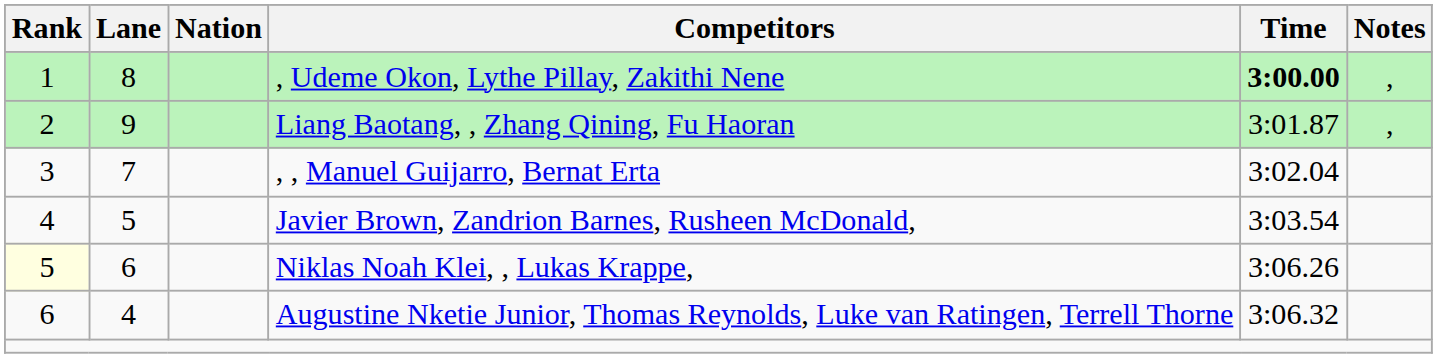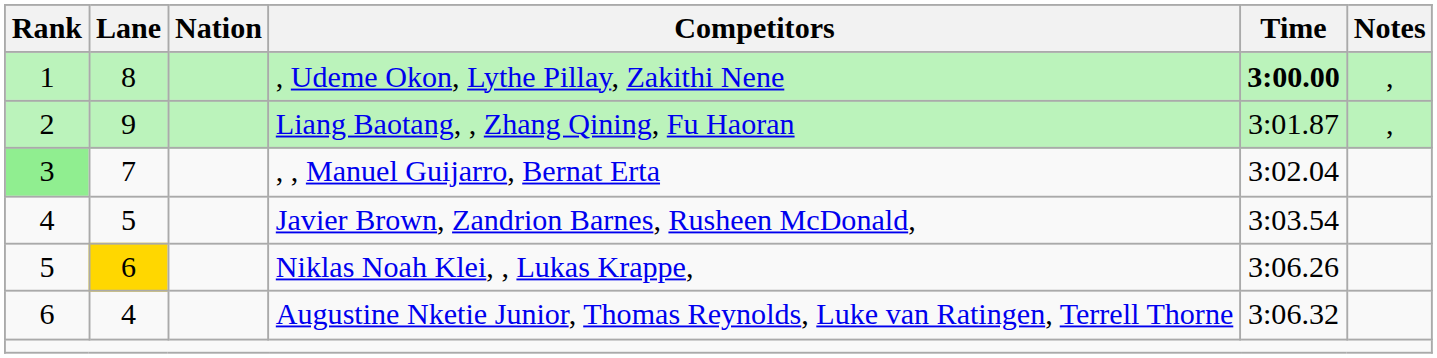(47, 171) no background -> (47, 171) lightgreen background
(47, 266) lightyellow background -> (47, 266) no background
(129, 266) no background -> (129, 266) gold background
